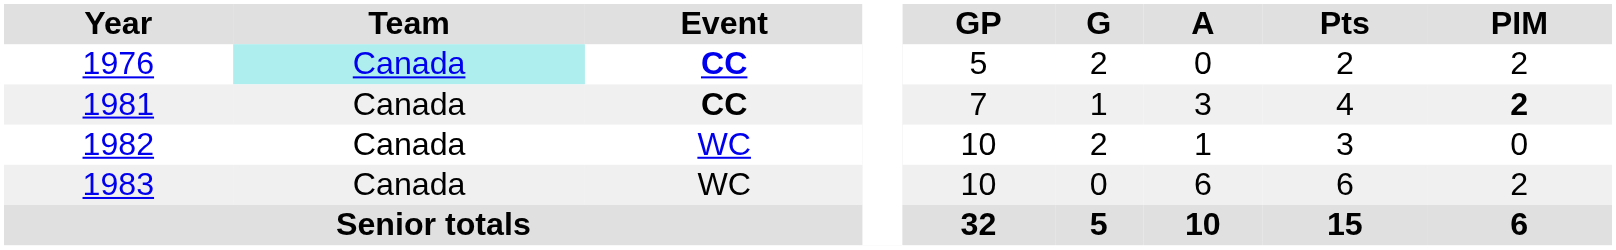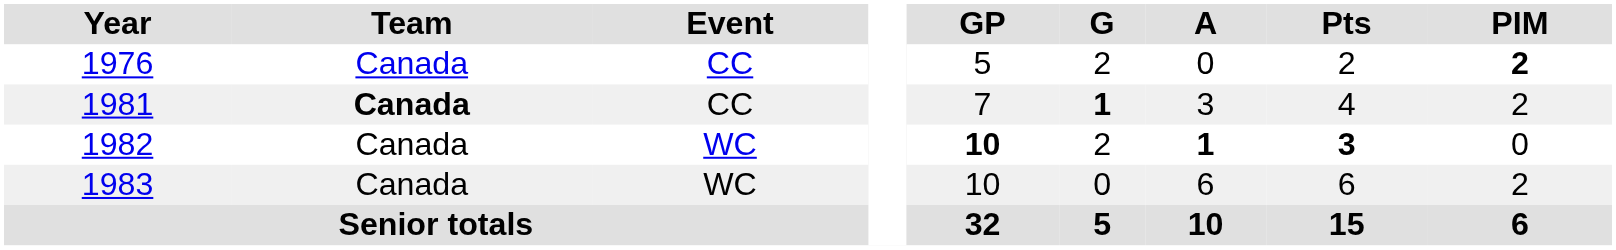(409, 63) paleturquoise background -> (412, 63) no background
(724, 63) bold -> (730, 63) normal
(1519, 63) normal -> (1520, 63) bold
(409, 103) normal -> (412, 103) bold
(724, 103) bold -> (730, 103) normal
(1099, 103) normal -> (1102, 103) bold
(1519, 103) bold -> (1520, 103) normal
(978, 144) normal -> (983, 144) bold
(1203, 144) normal -> (1206, 144) bold
(1345, 144) normal -> (1347, 144) bold
